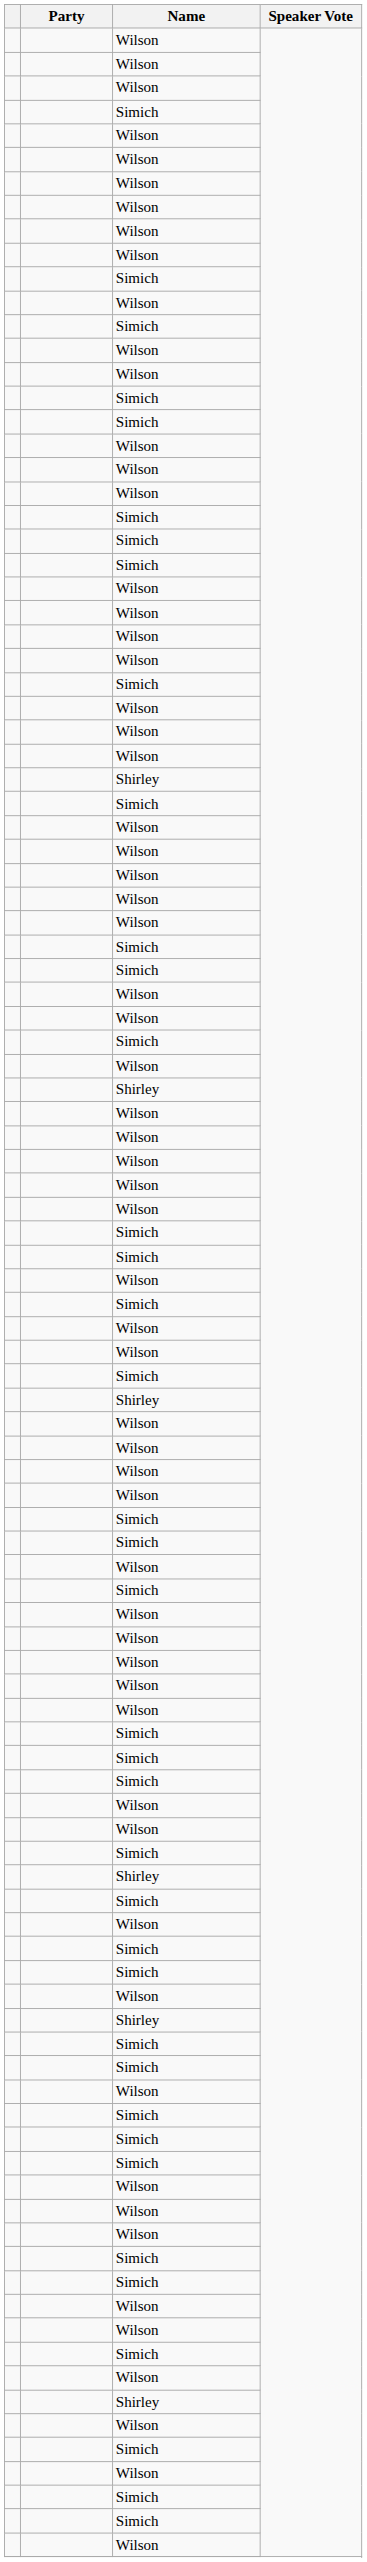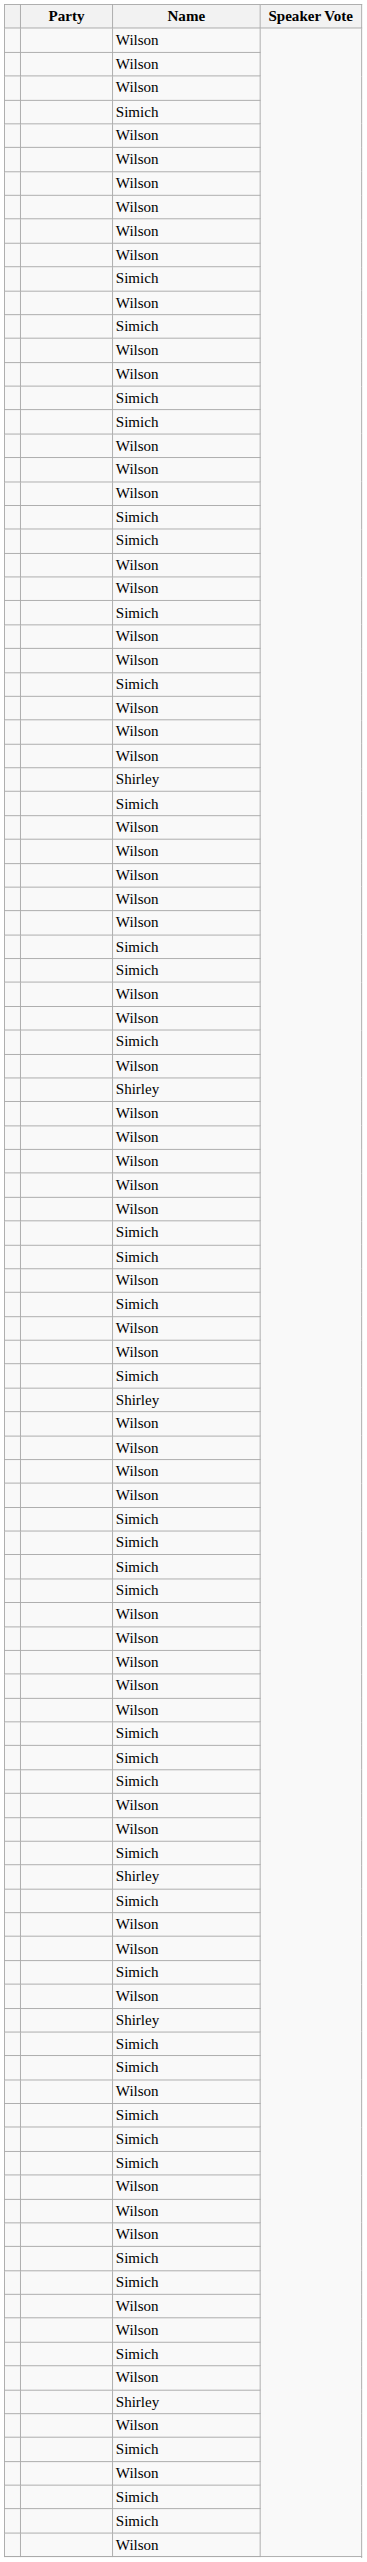(137, 565) Simich -> (137, 565) Wilson
(137, 612) Wilson -> (137, 612) Simich
(137, 1566) Wilson -> (137, 1566) Simich
(137, 1948) Simich -> (137, 1948) Wilson
